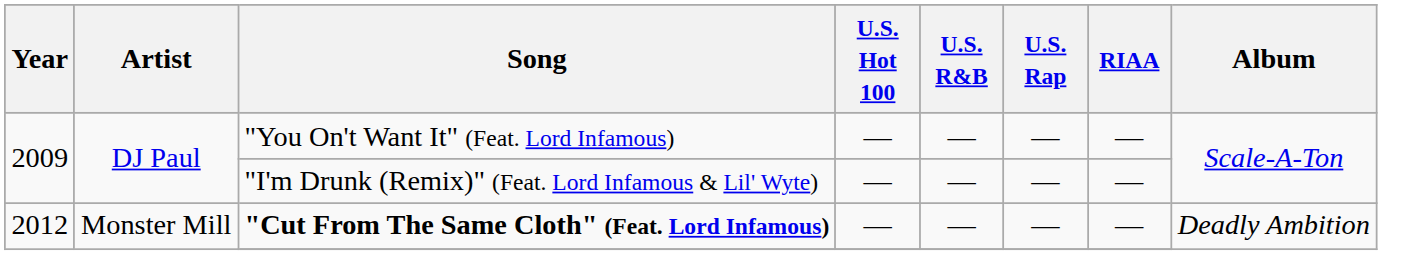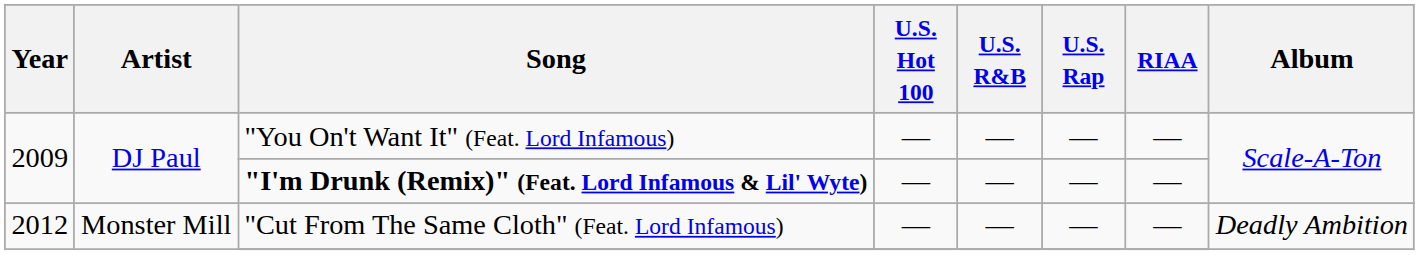(531, 180) normal -> (556, 180) bold
(537, 225) bold -> (514, 225) normal
